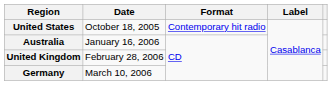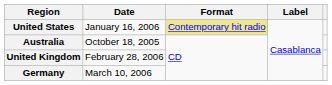(122, 27) October 18, 2005 -> (122, 27) January 16, 2006
(217, 27) no background -> (217, 27) khaki background
(122, 42) January 16, 2006 -> (122, 42) October 18, 2005
